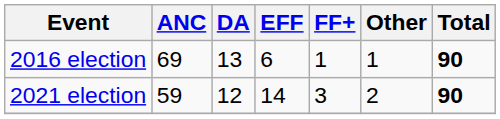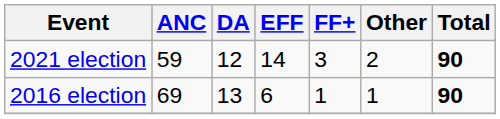rows swapped: (78, 58) <-> (78, 95)
